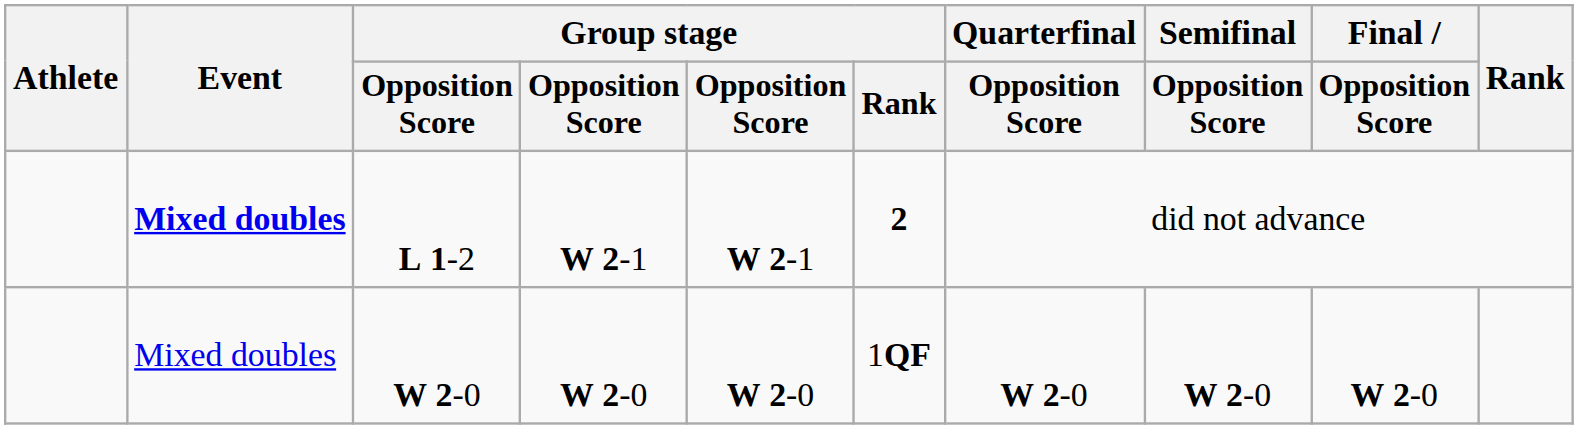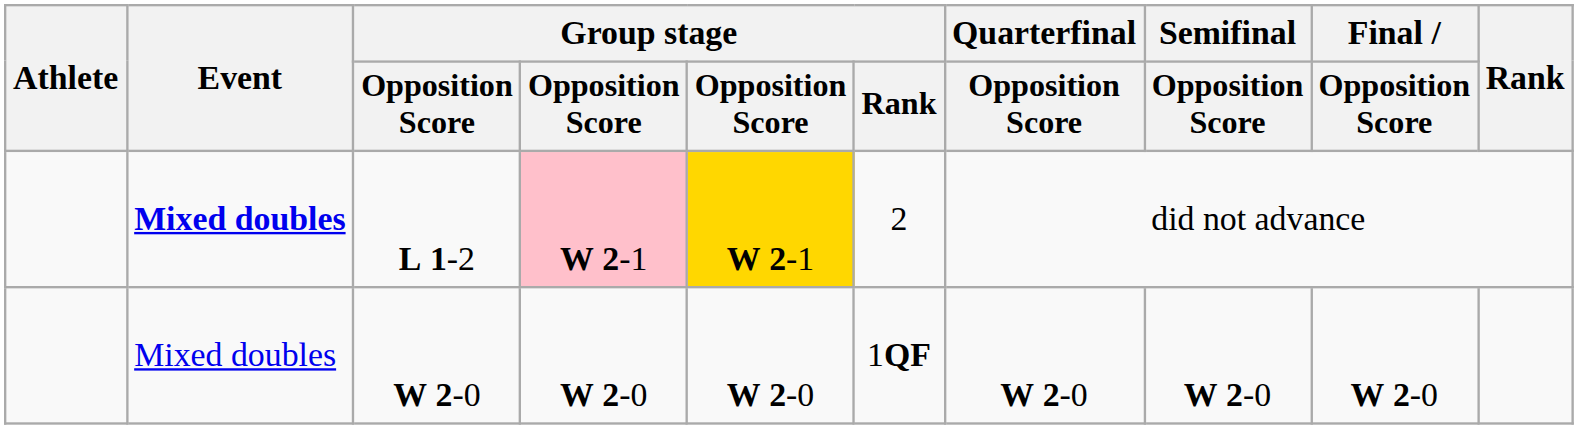(604, 258) no background -> (604, 258) pink background
(771, 258) no background -> (771, 258) gold background
(899, 218) bold -> (899, 218) normal
